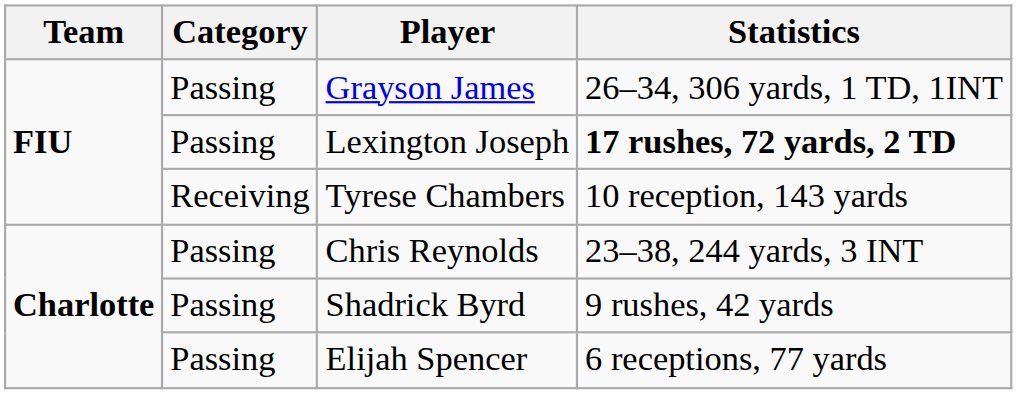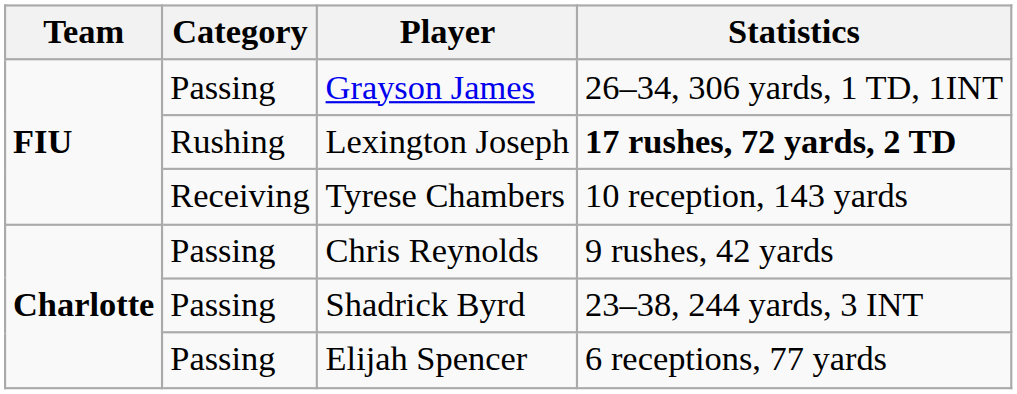(223, 141) Passing -> (228, 141) Rushing
(754, 250) 23–38, 244 yards, 3 INT -> (709, 250) 9 rushes, 42 yards
(709, 304) 9 rushes, 42 yards -> (754, 304) 23–38, 244 yards, 3 INT
